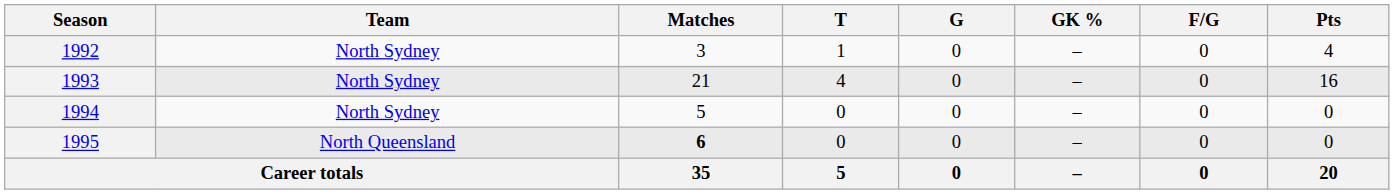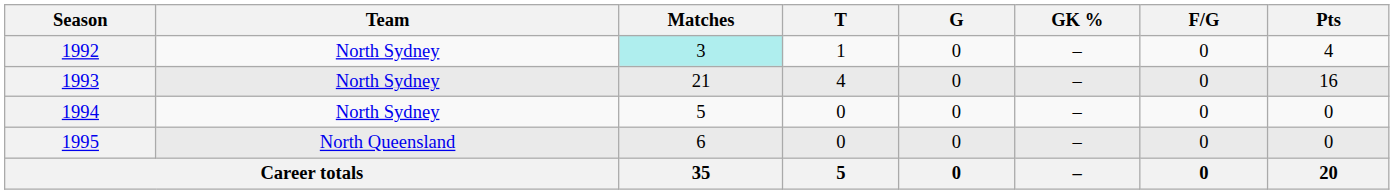(701, 50) no background -> (701, 50) paleturquoise background
(701, 142) bold -> (701, 142) normal
